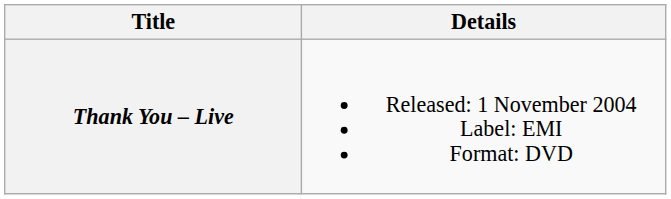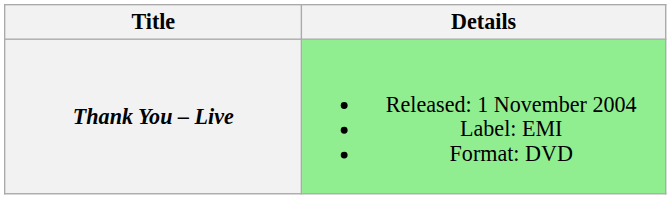(484, 129) no background -> (484, 129) lightgreen background
